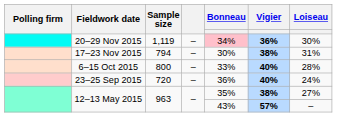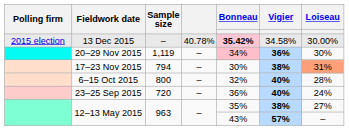+ row: (108, 41)
(311, 54) no background -> (323, 67) lightsalmon background
(226, 67) 33% -> (238, 80) 32%
